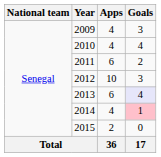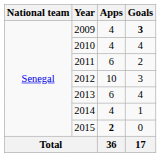(140, 29) normal -> (140, 29) bold
(140, 95) lavender background -> (140, 95) no background
(140, 111) pink background -> (140, 111) no background
(111, 128) normal -> (111, 128) bold
